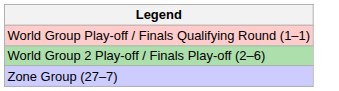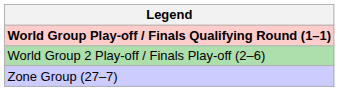(159, 36) normal -> (169, 36) bold
